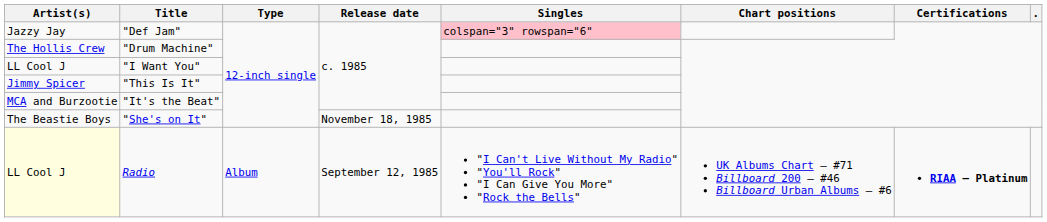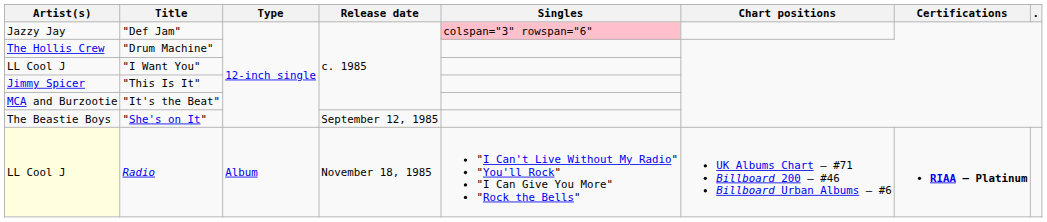(376, 119) November 18, 1985 -> (380, 119) September 12, 1985
(380, 172) September 12, 1985 -> (376, 172) November 18, 1985
